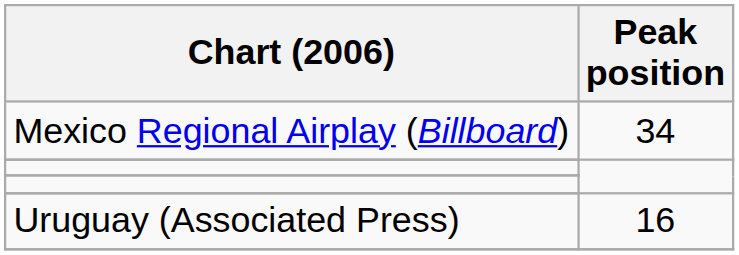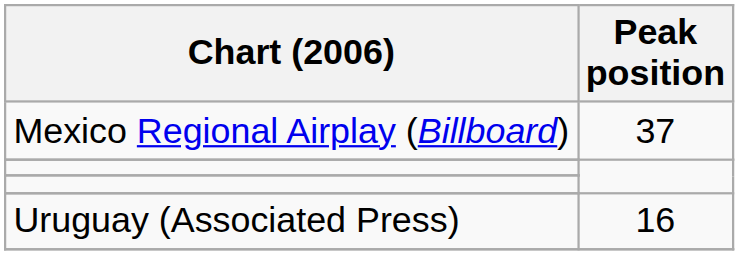(655, 130) 34 -> (655, 130) 37
